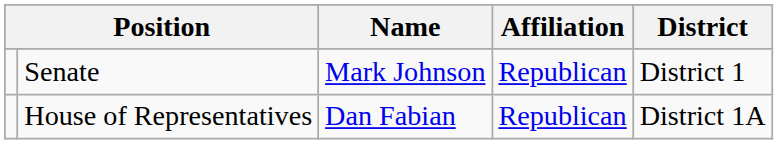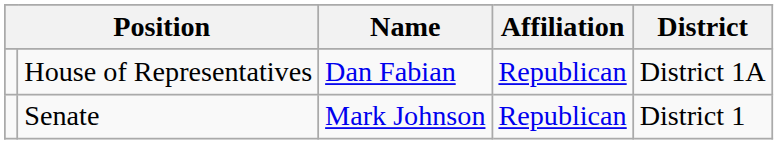rows swapped: (62, 71) <-> (168, 116)
